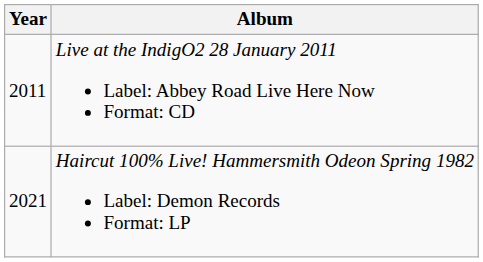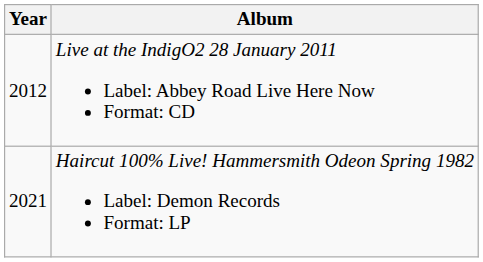(28, 90) 2011 -> (28, 90) 2012
